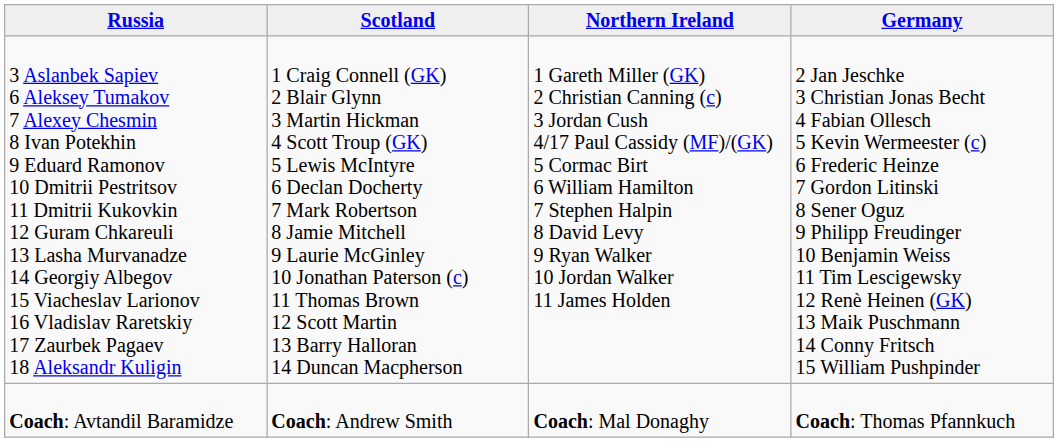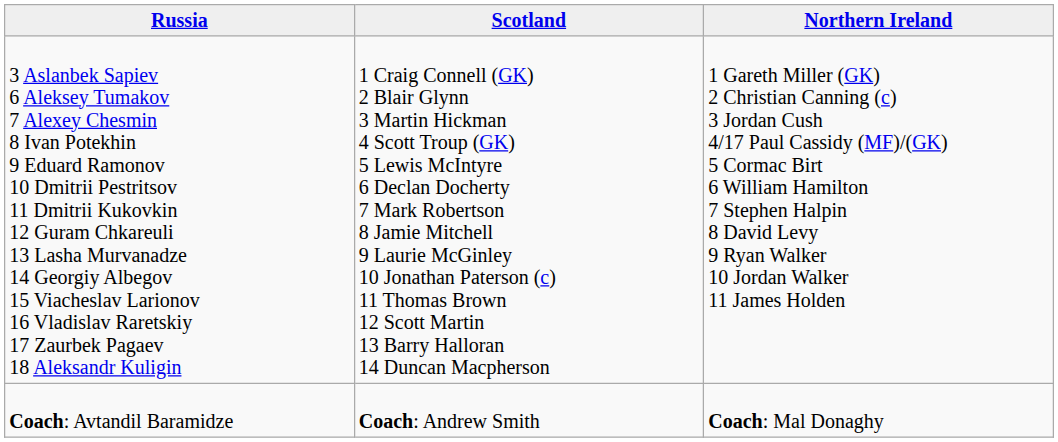- column: (922, 20)
